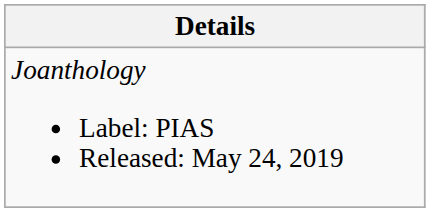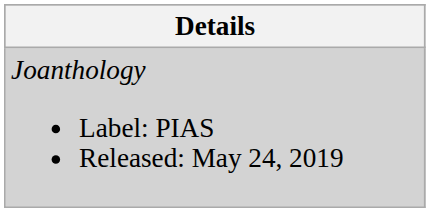(215, 114) no background -> (215, 114) lightgrey background
